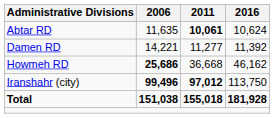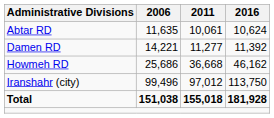(206, 30) bold -> (206, 30) normal
(162, 64) bold -> (162, 64) normal
(162, 82) bold -> (162, 82) normal
(206, 82) bold -> (206, 82) normal
